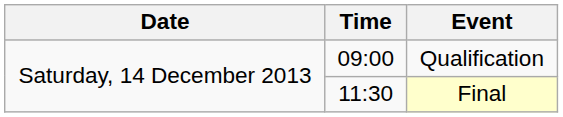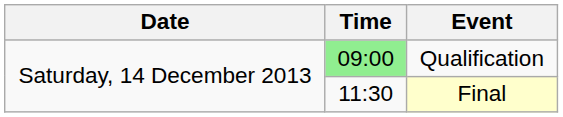(366, 58) no background -> (366, 58) lightgreen background
